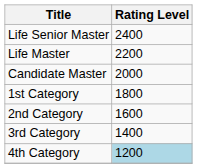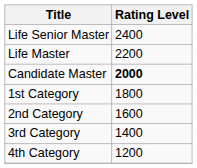(129, 74) normal -> (129, 74) bold
(129, 153) lightblue background -> (129, 153) no background
